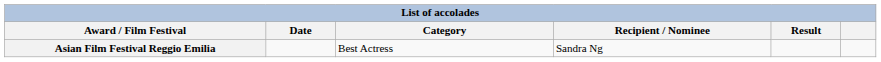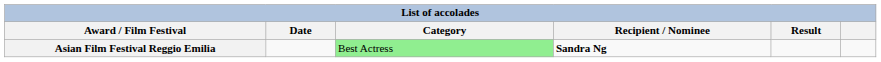(365, 48) no background -> (365, 48) lightgreen background
(579, 48) normal -> (581, 48) bold
